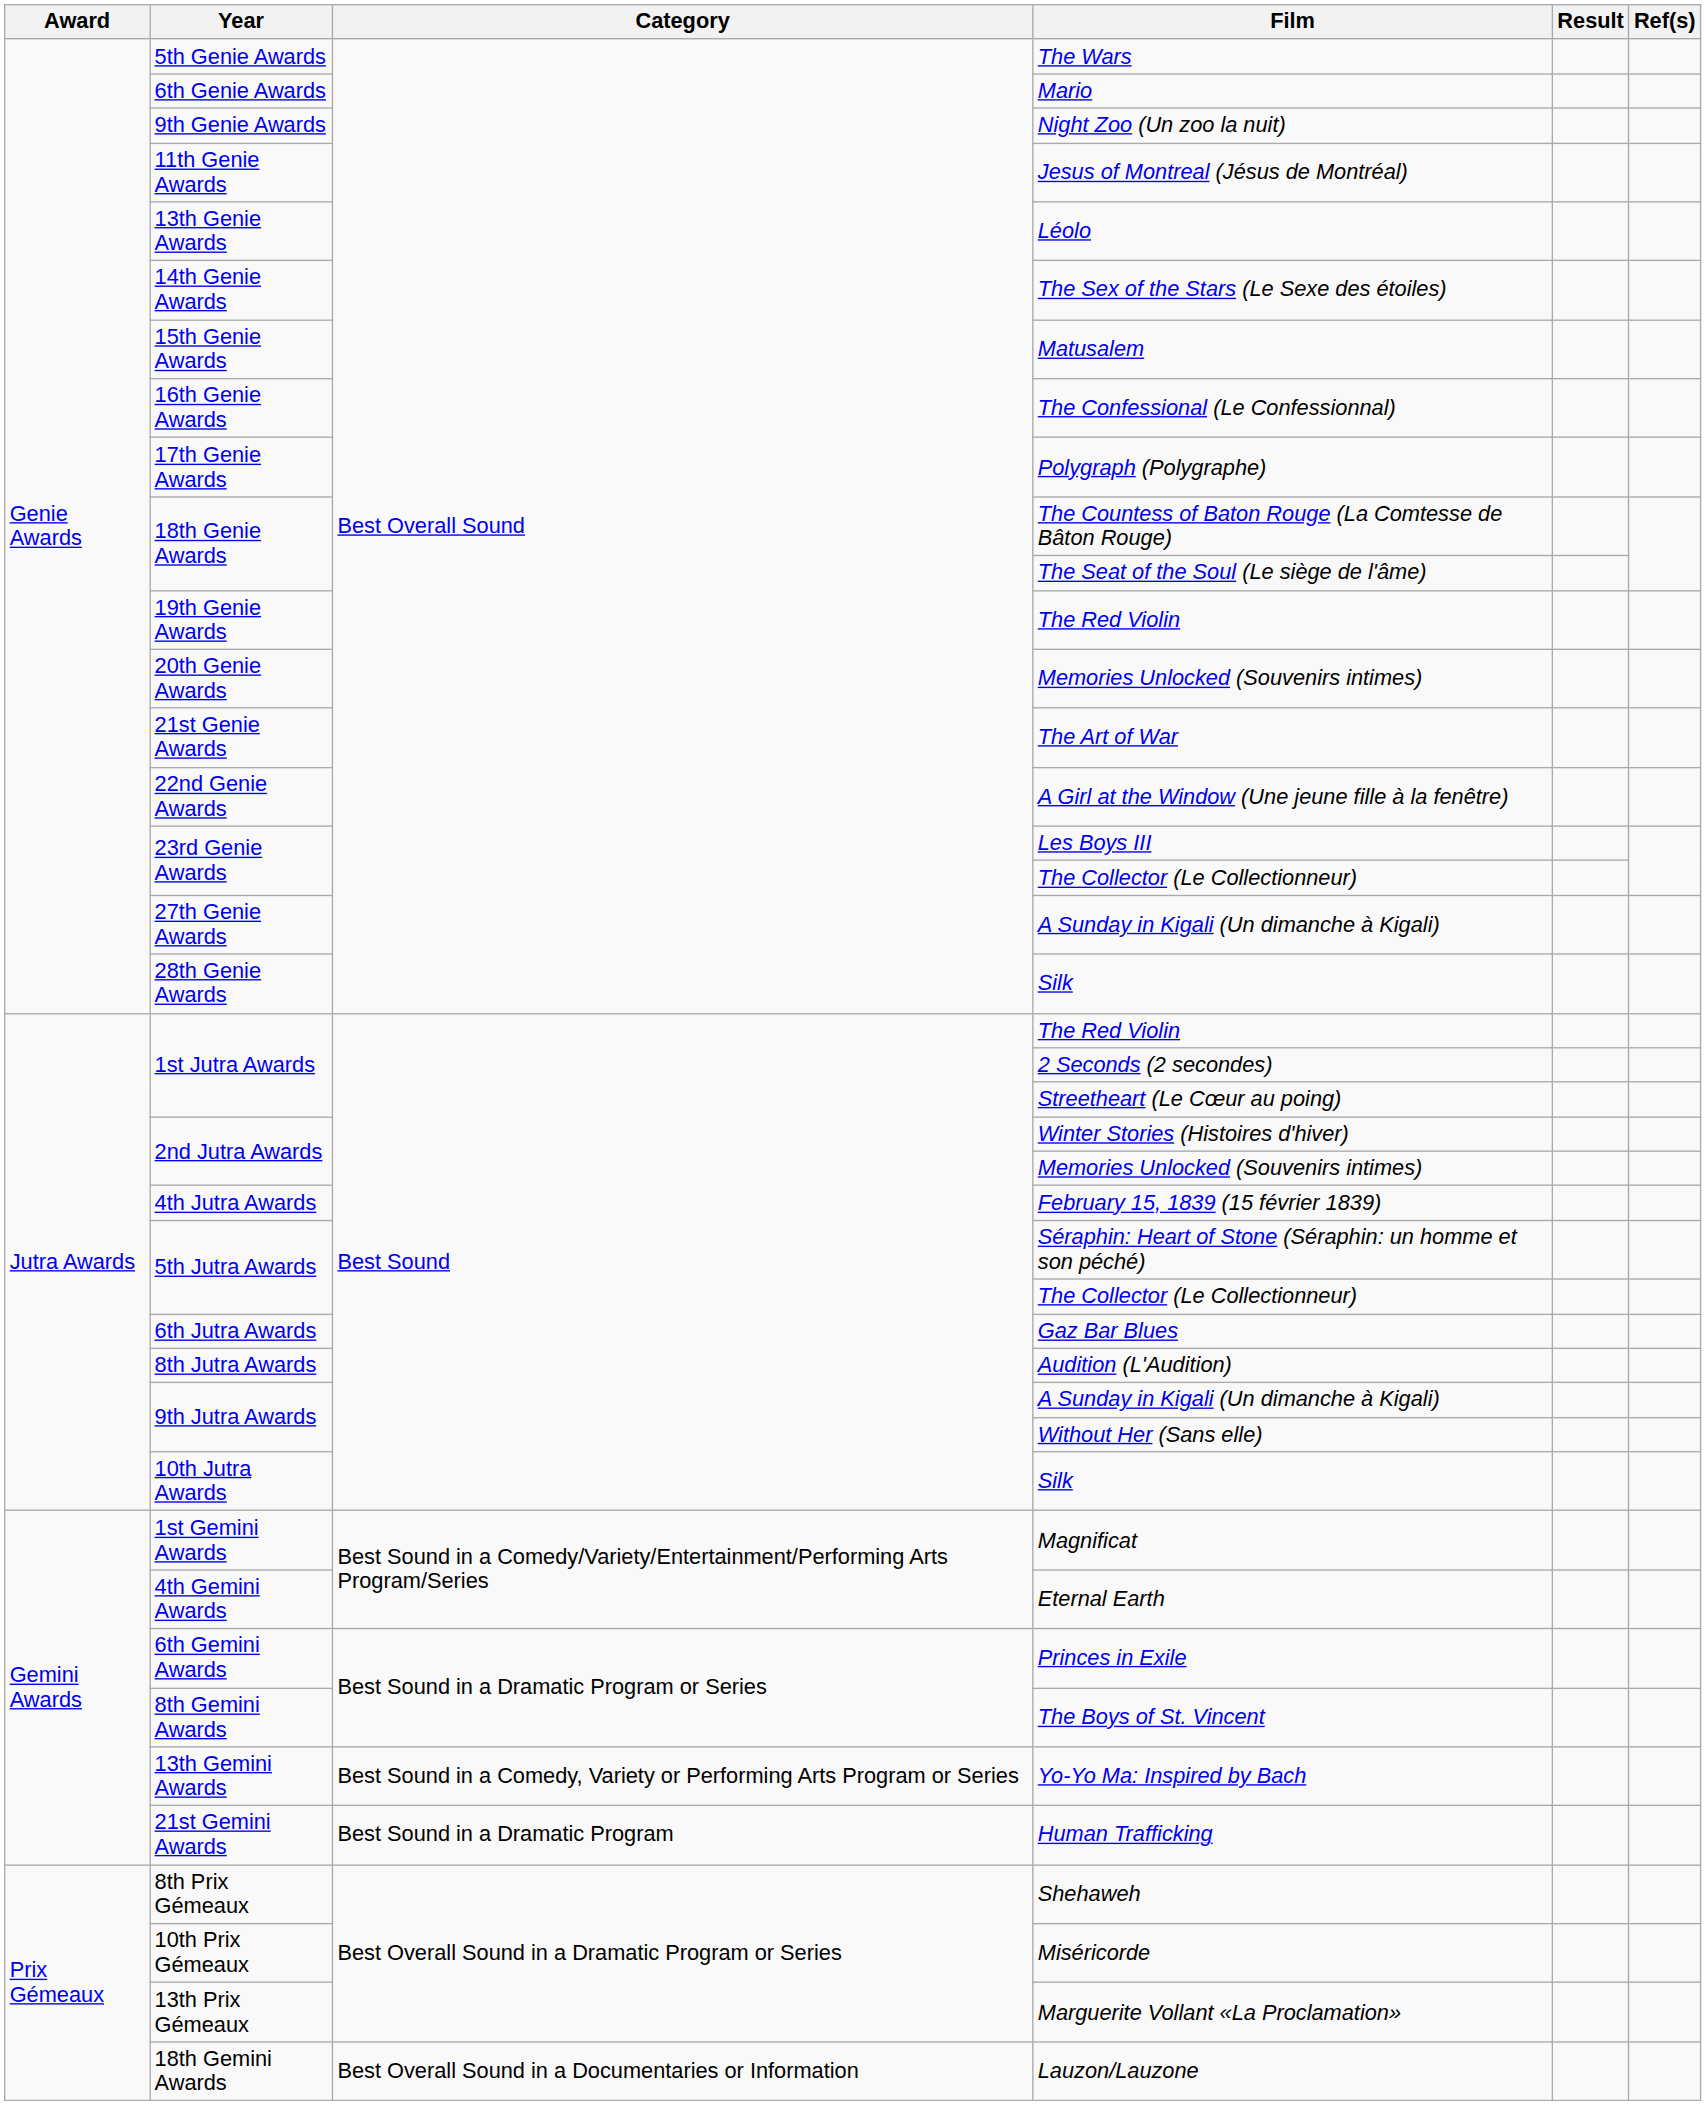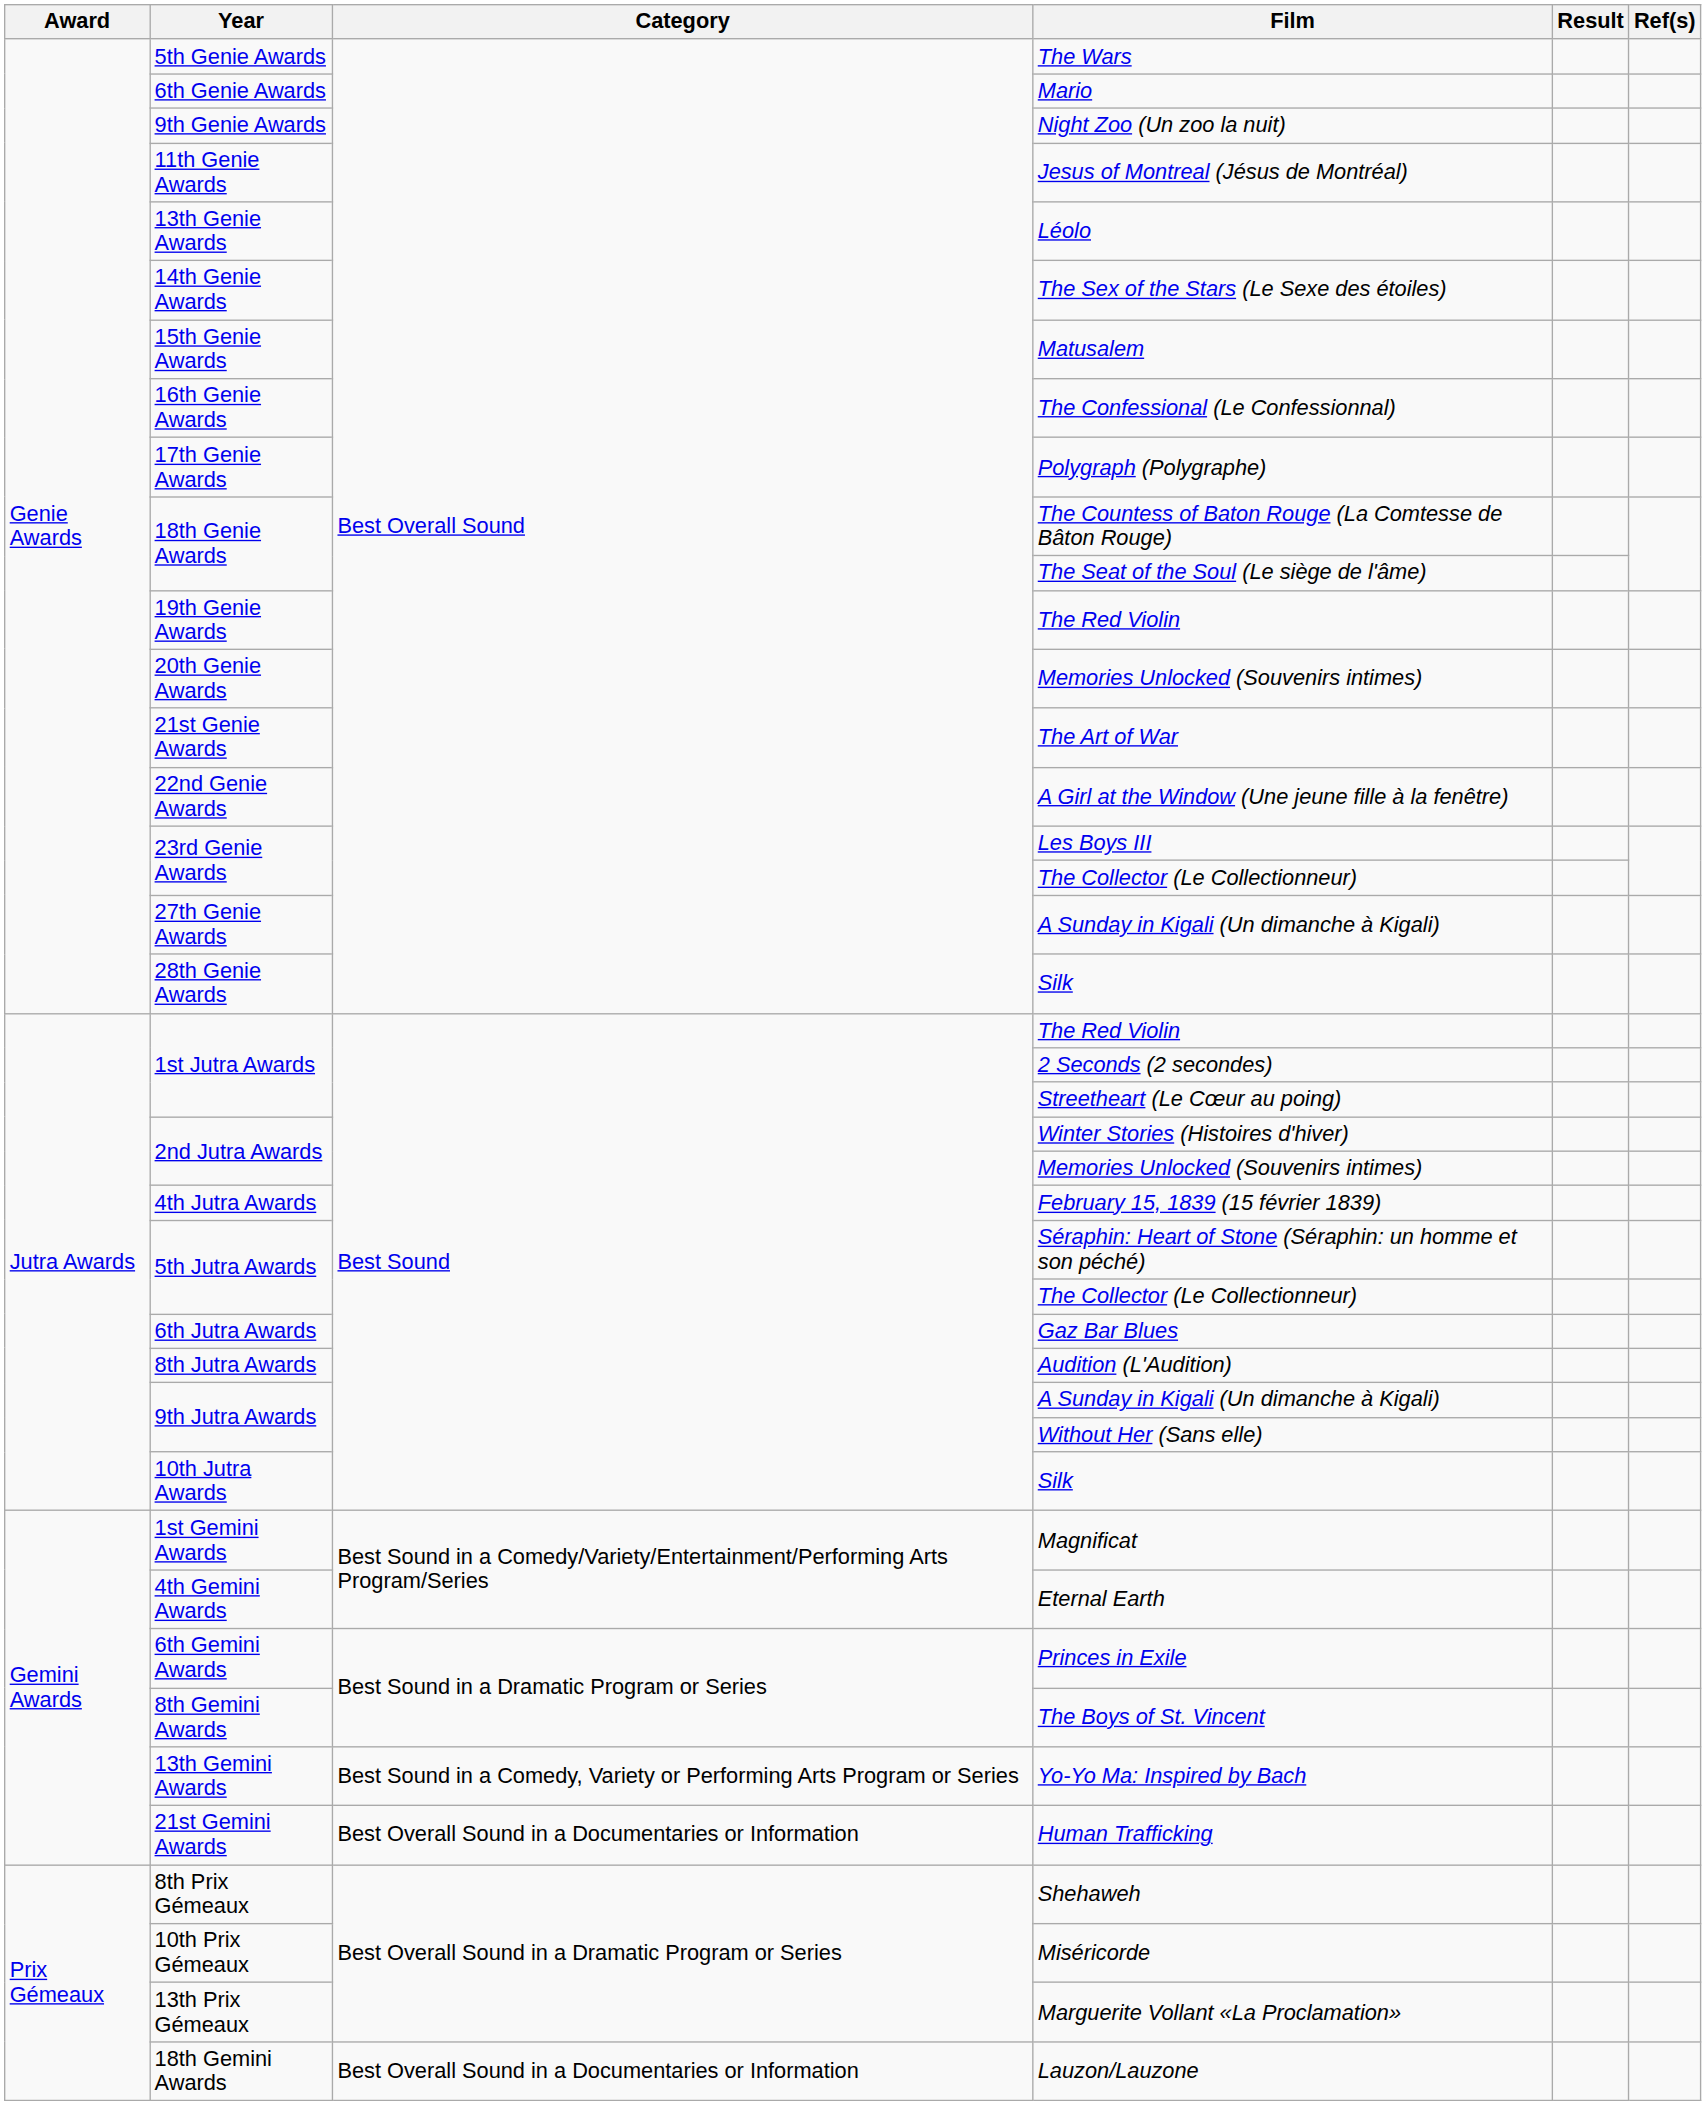(506, 1834) Best Sound in a Dramatic Program -> (598, 1834) Best Overall Sound in a Documentaries or Information
